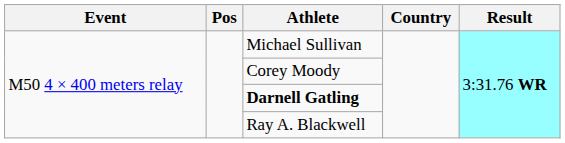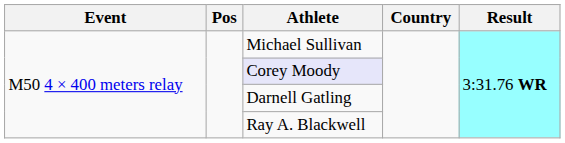(293, 71) no background -> (293, 71) lavender background
(303, 97) bold -> (299, 97) normal
